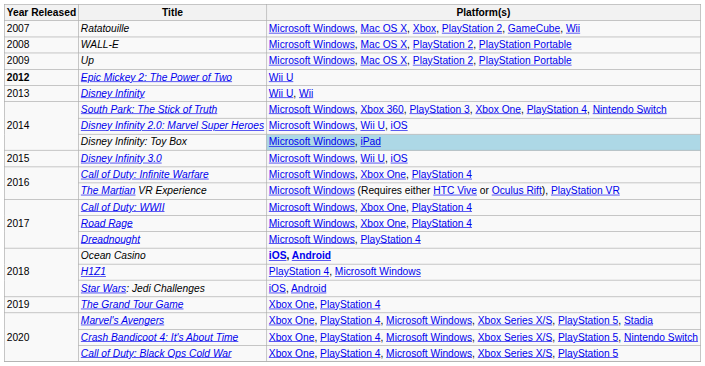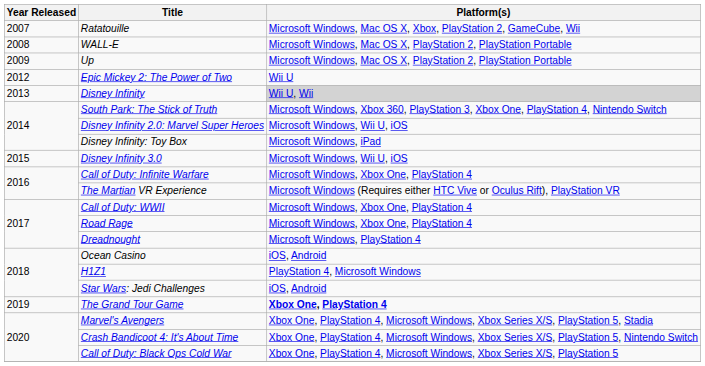(18, 77) bold -> (18, 77) normal
(291, 93) no background -> (291, 93) lightgrey background
(325, 142) lightblue background -> (325, 142) no background
(300, 256) bold -> (298, 256) normal
(325, 304) normal -> (328, 304) bold
